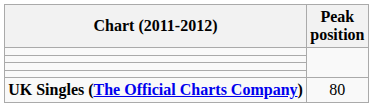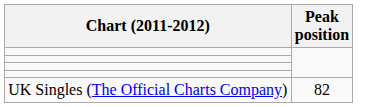(156, 90) bold -> (148, 90) normal
(337, 90) 80 -> (322, 90) 82
